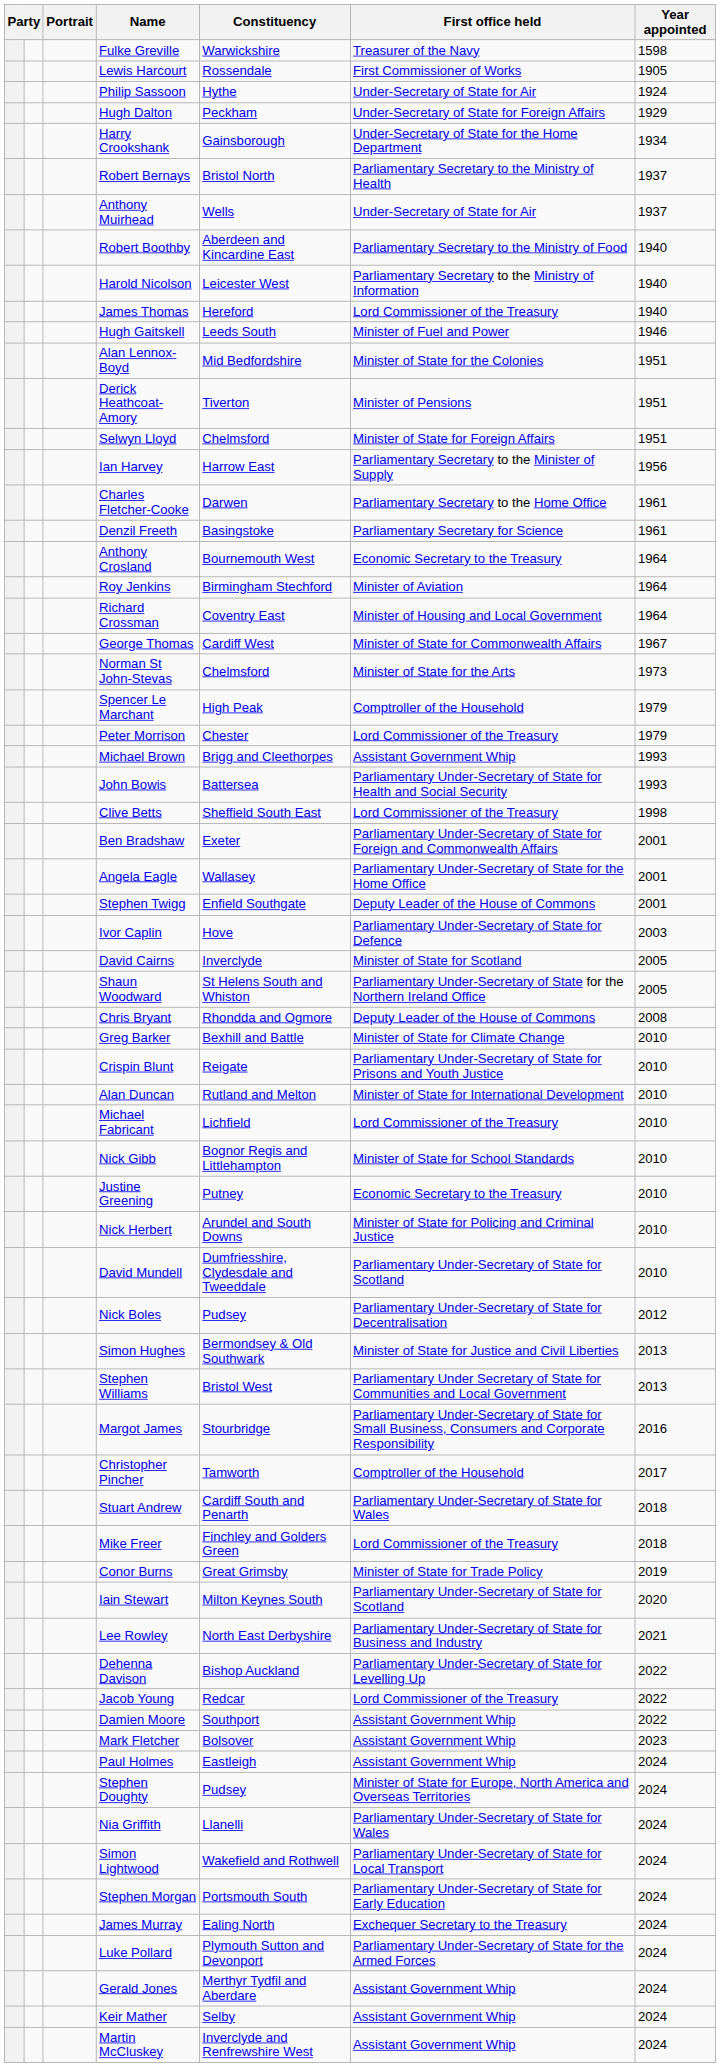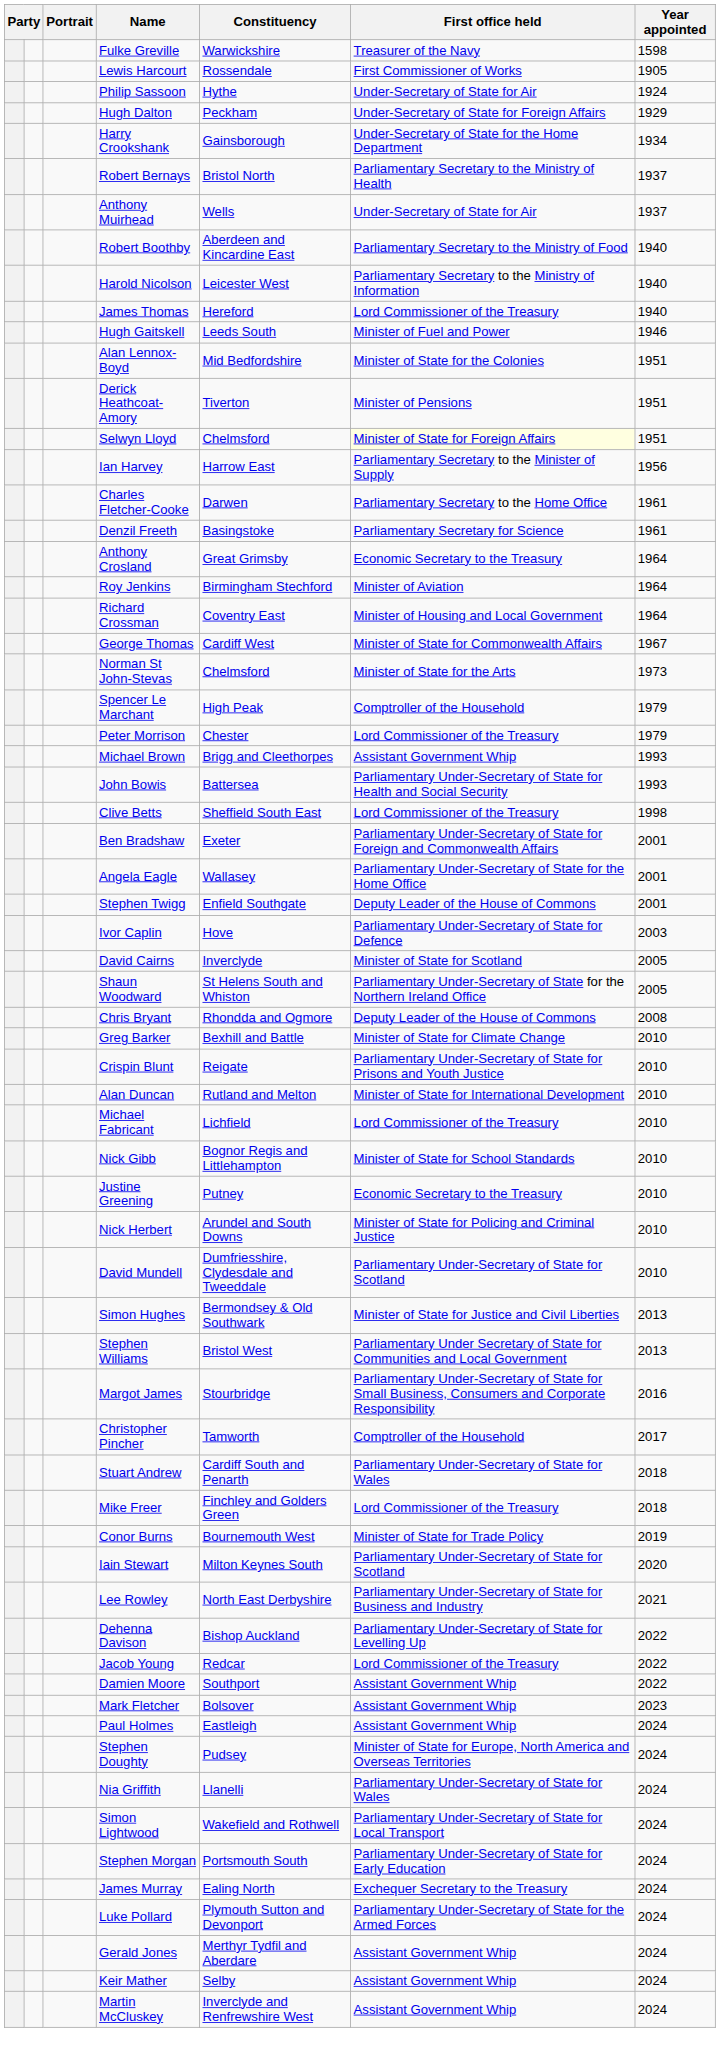(454, 439) no background -> (454, 439) lightyellow background
(258, 559) Bournemouth West -> (245, 559) Great Grimsby
- row: (130, 1315)
(245, 1571) Great Grimsby -> (259, 1536) Bournemouth West
